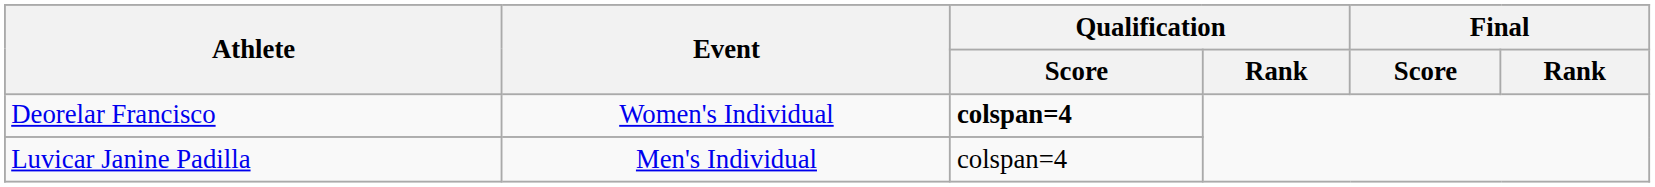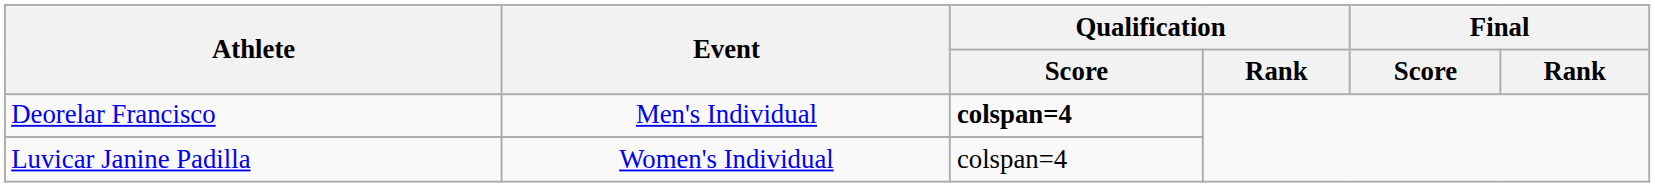(726, 115) Women's Individual -> (726, 115) Men's Individual
(726, 159) Men's Individual -> (726, 159) Women's Individual
